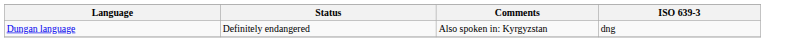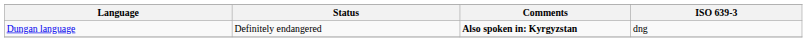(493, 29) normal -> (520, 29) bold
